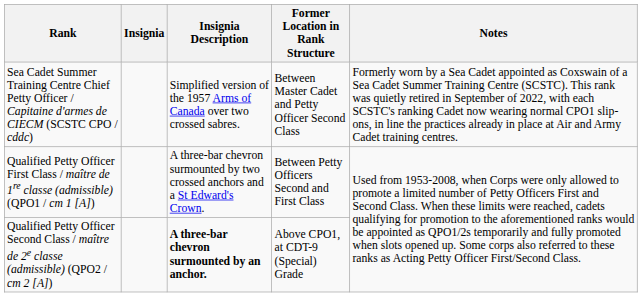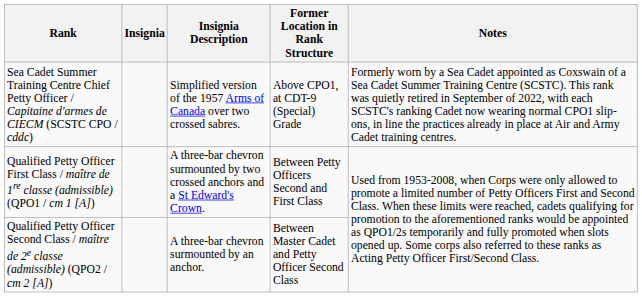(310, 104) Between Master Cadet and Petty Officer Second Class -> (306, 104) Above CPO1, at CDT-9 (Special) Grade
(215, 254) bold -> (217, 254) normal
(307, 254) Above CPO1, at CDT-9 (Special) Grade -> (308, 254) Between Master Cadet and Petty Officer Second Class
